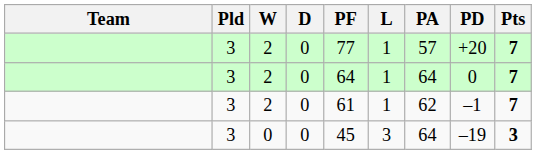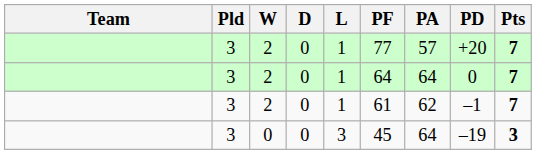columns swapped: (387, 18) <-> (346, 18)
